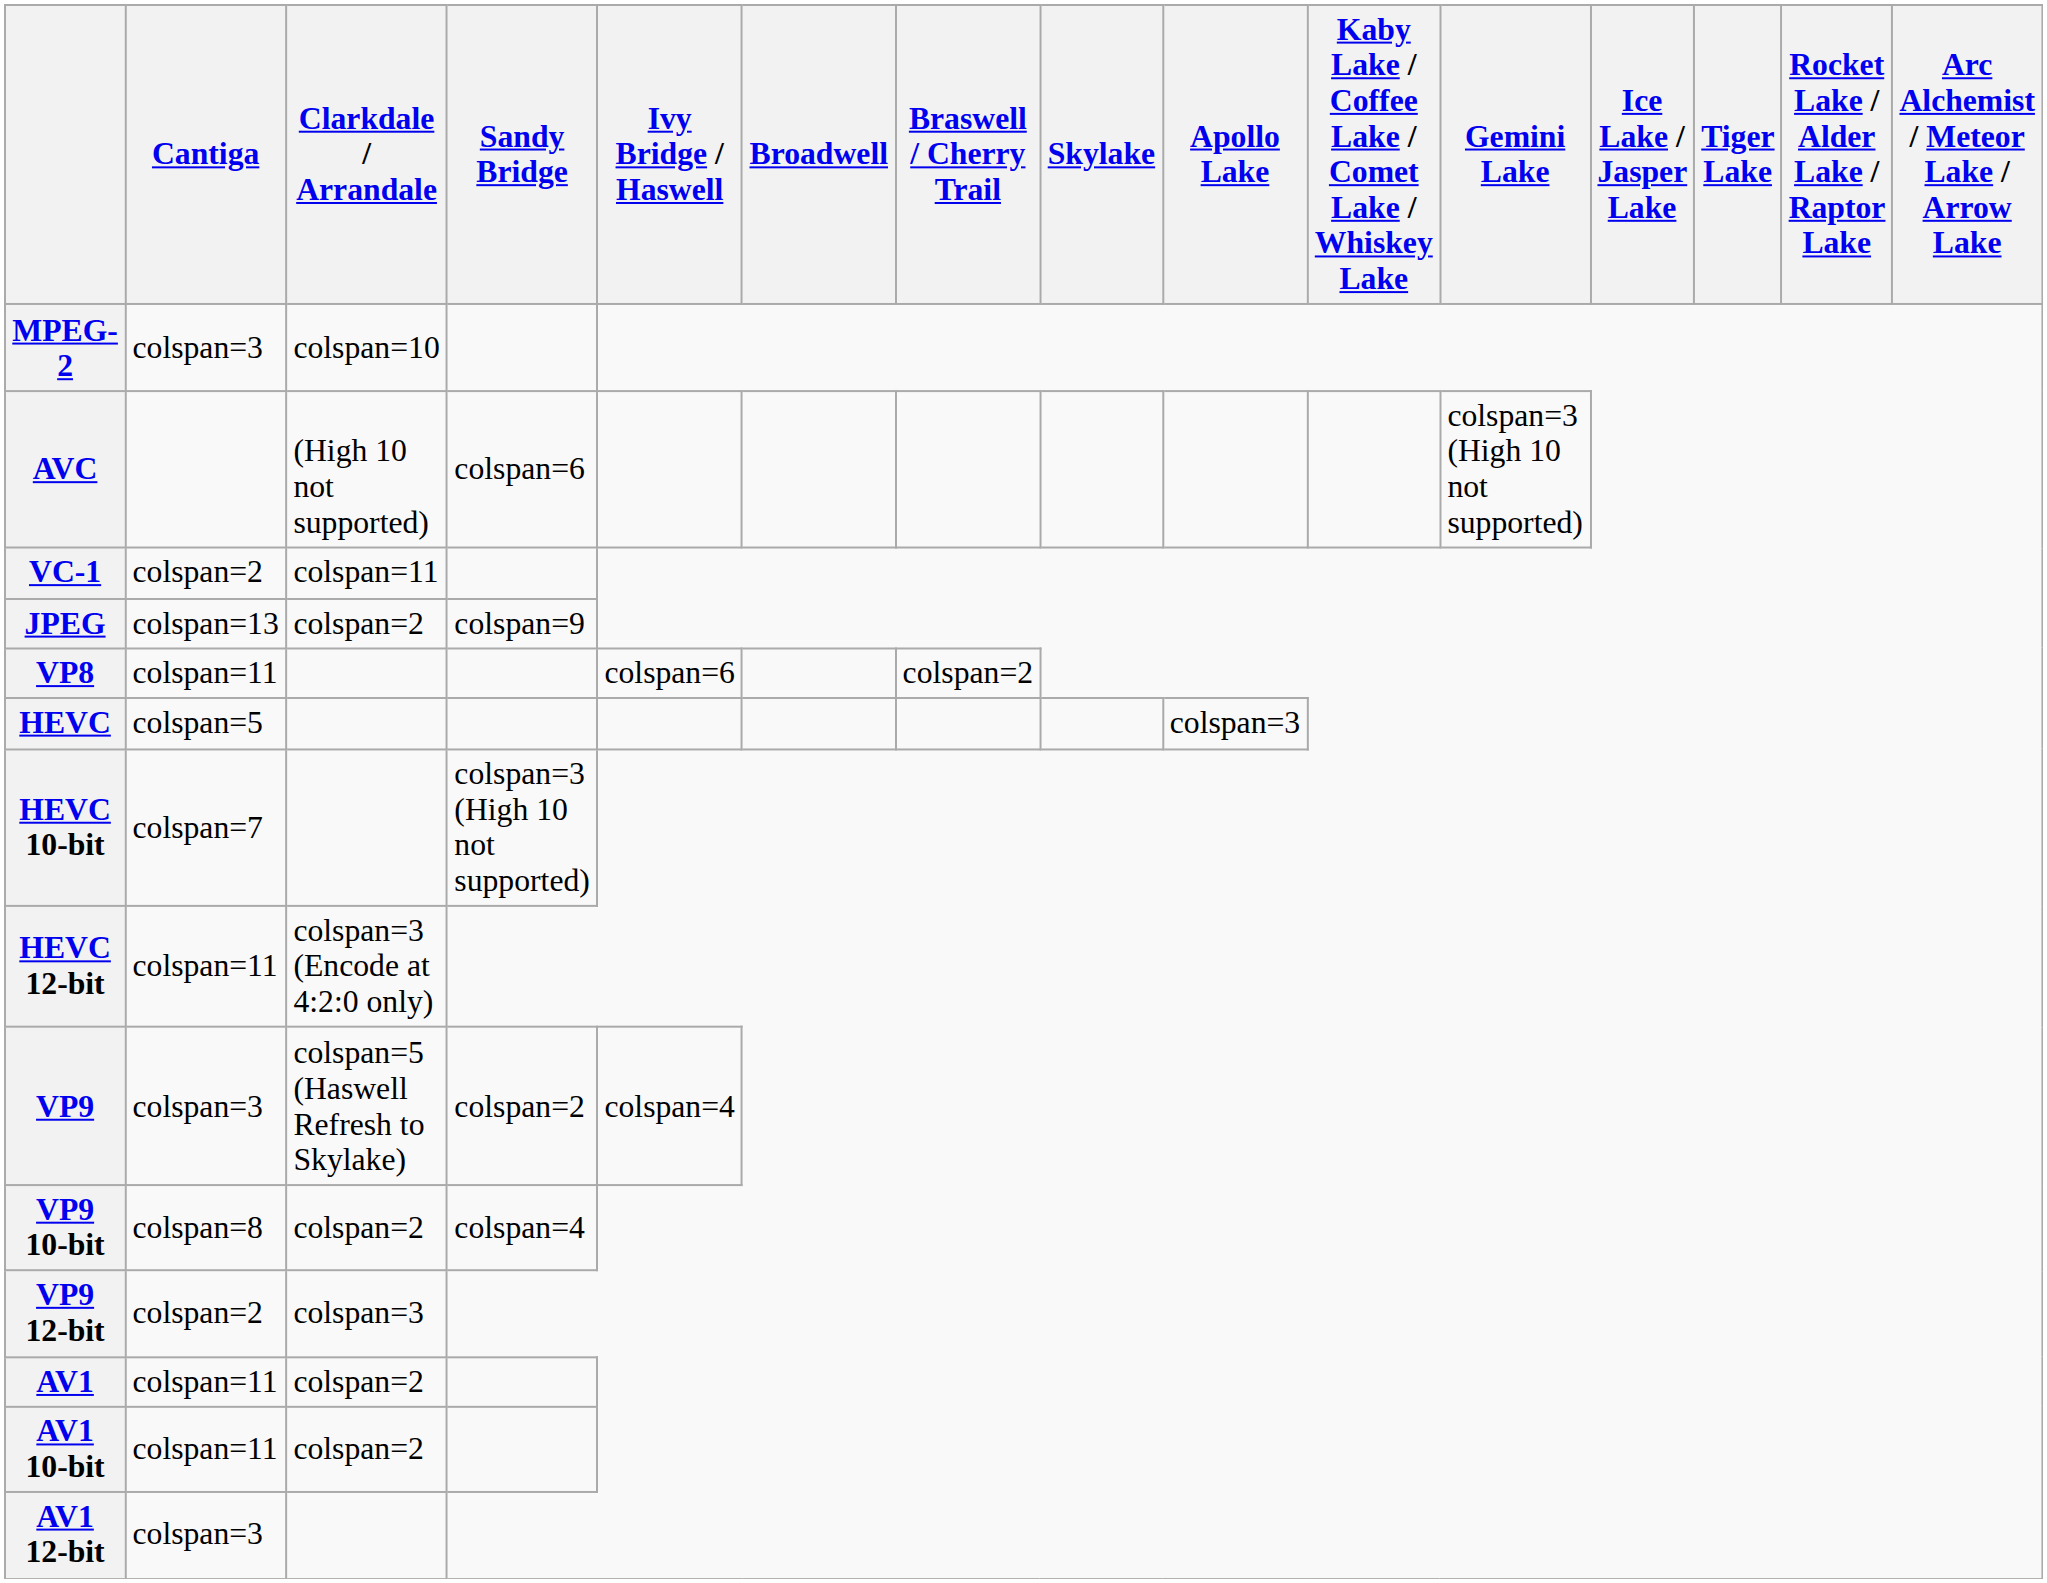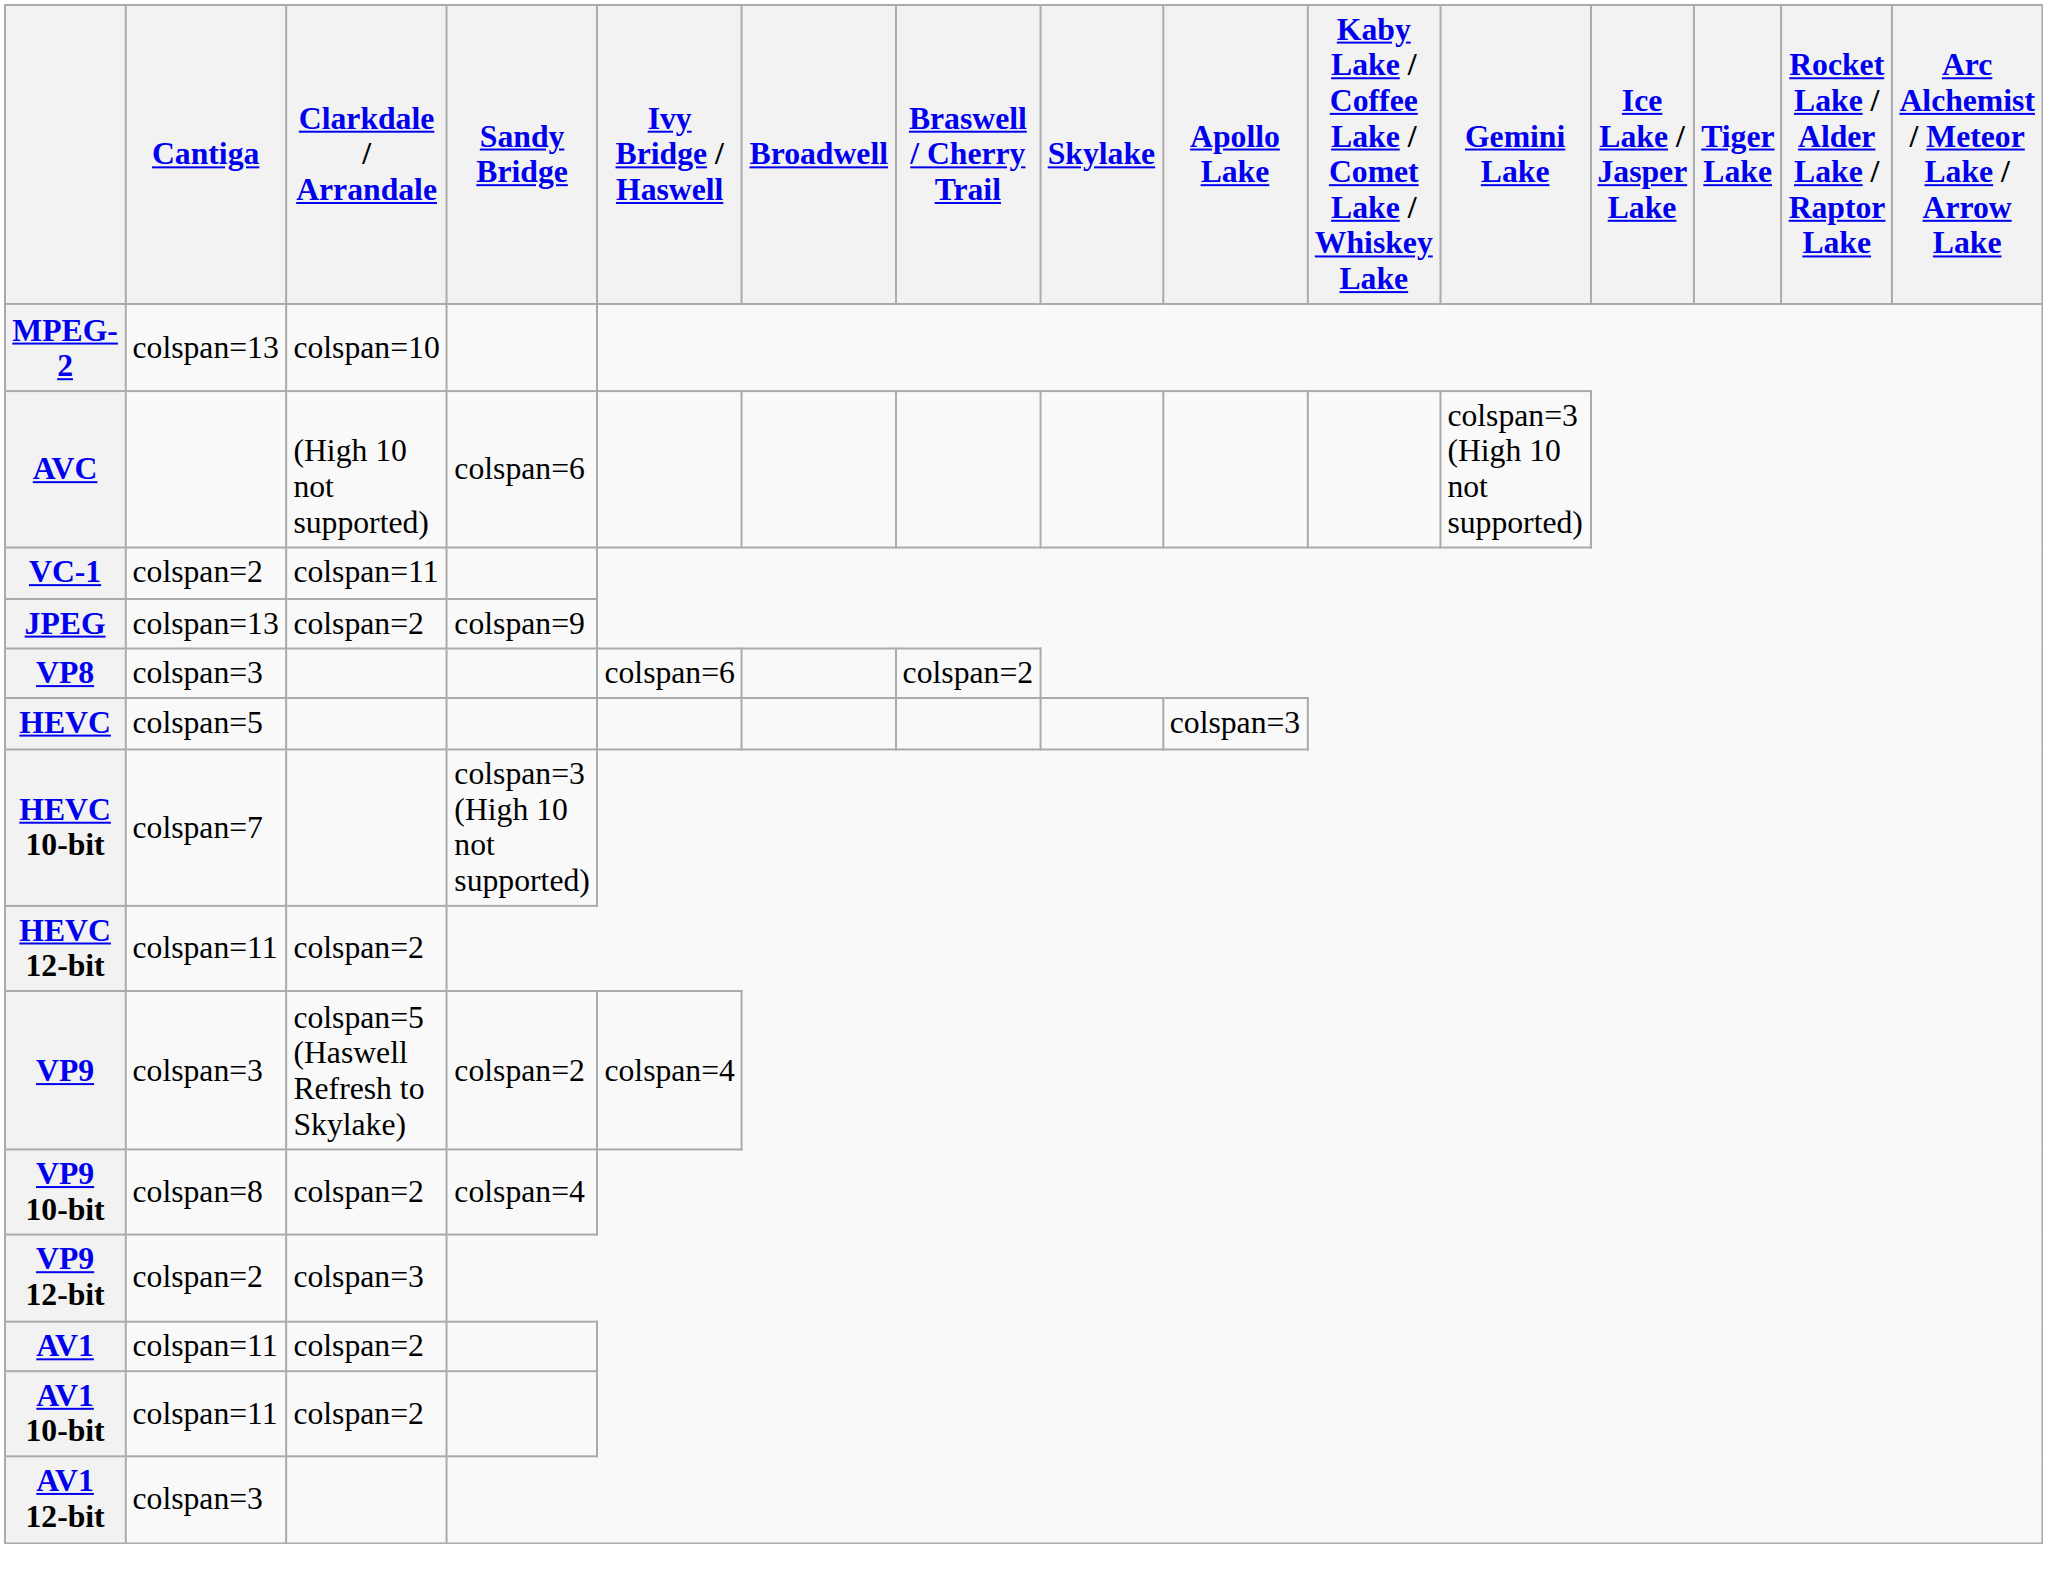(198, 347) colspan=3 -> (206, 347) colspan=13
(205, 672) colspan=11 -> (198, 672) colspan=3
(363, 966) colspan=3 (Encode at 4:2:0 only) -> (359, 948) colspan=2
